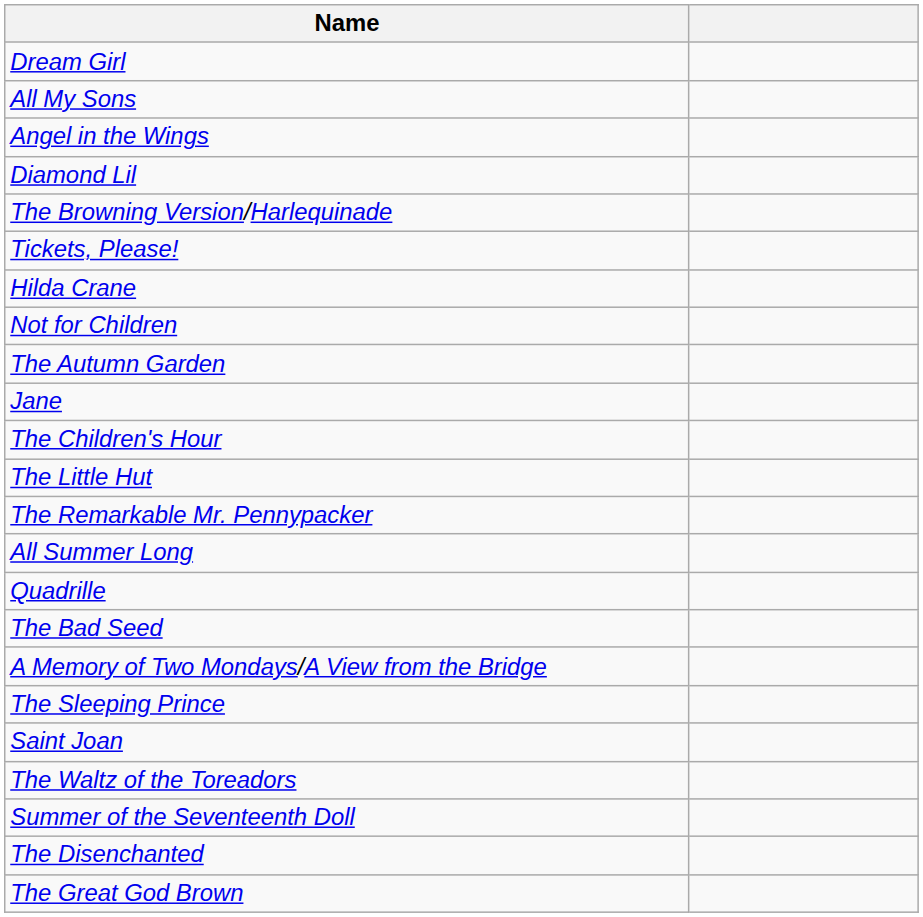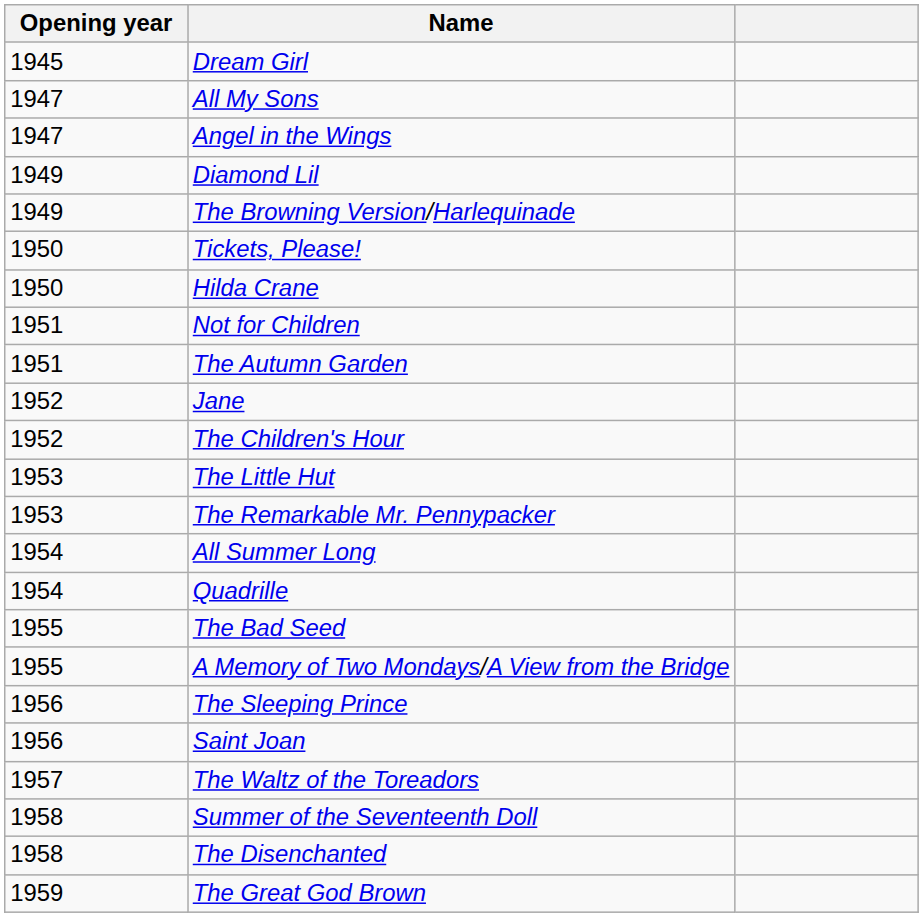+ column: (96, 23)
